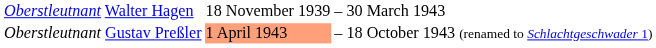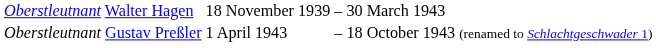(246, 33) lightsalmon background -> (246, 33) no background
